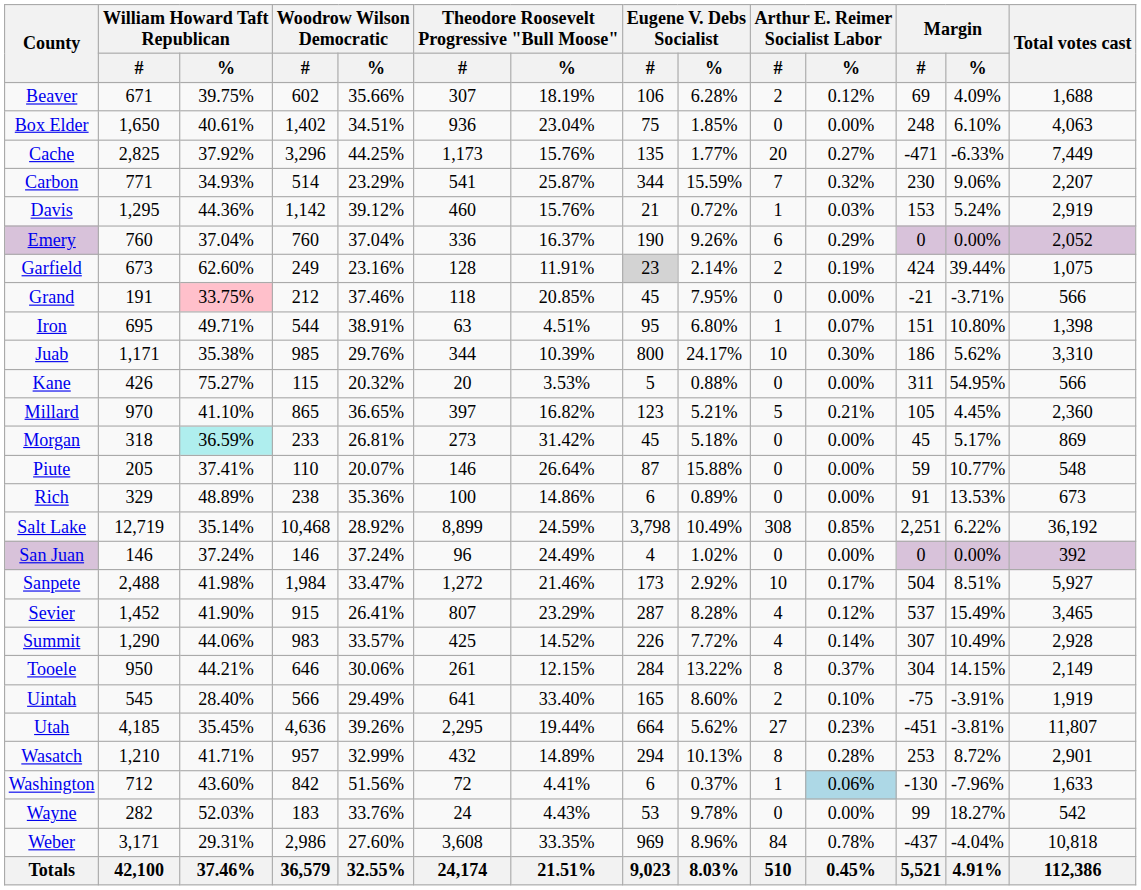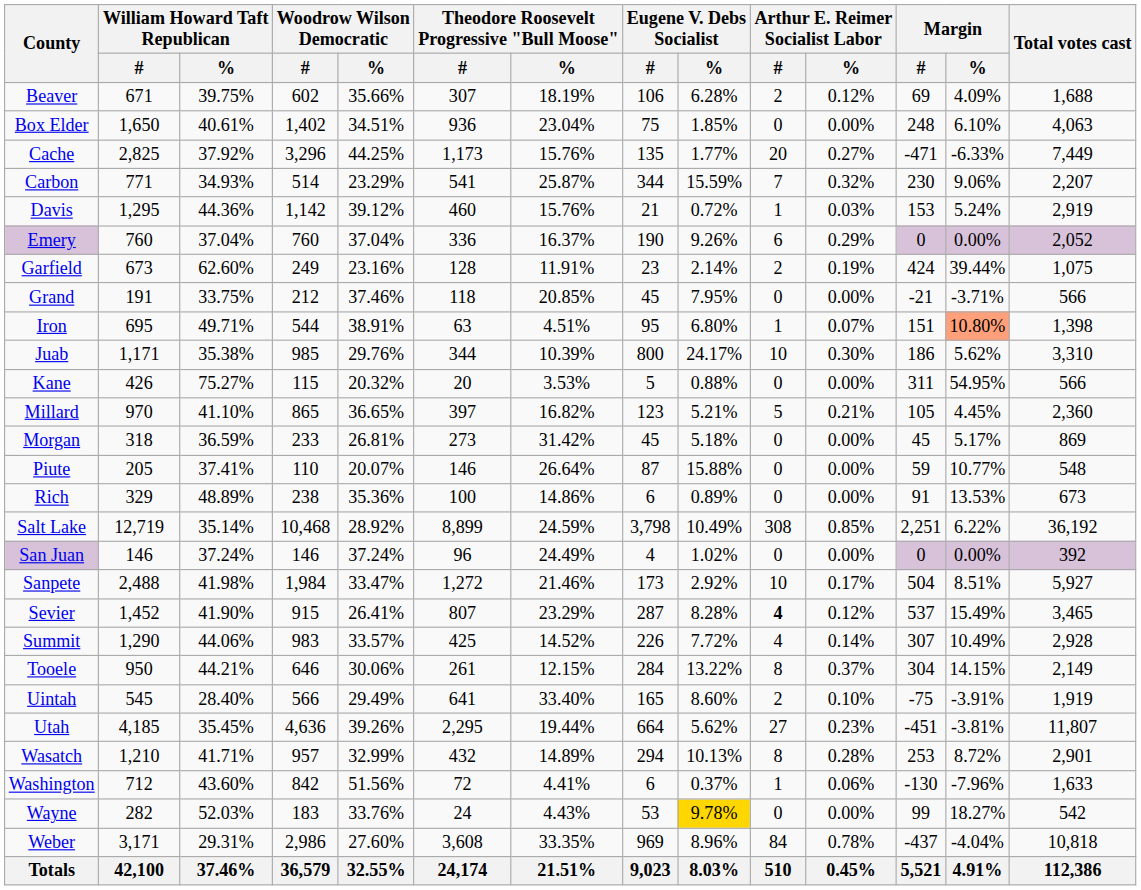(650, 268) lightgrey background -> (650, 268) no background
(226, 297) pink background -> (226, 297) no background
(977, 325) no background -> (977, 325) lightsalmon background
(226, 440) paleturquoise background -> (226, 440) no background
(778, 612) normal -> (778, 612) bold
(851, 784) lightblue background -> (851, 784) no background
(714, 813) no background -> (714, 813) gold background
